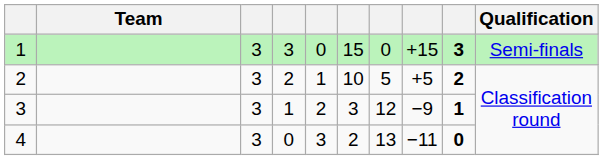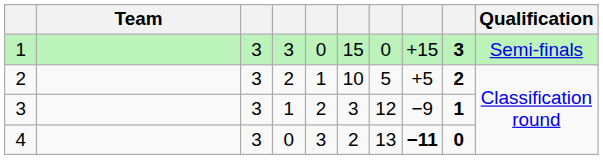(422, 139) normal -> (422, 139) bold
